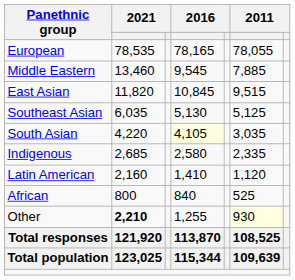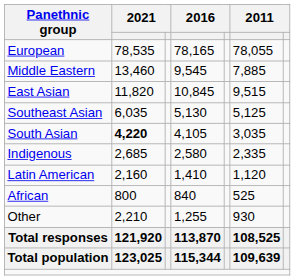(131, 133) normal -> (131, 133) bold
(190, 133) lightyellow background -> (190, 133) no background
(131, 216) bold -> (131, 216) normal
(244, 216) lightyellow background -> (244, 216) no background
